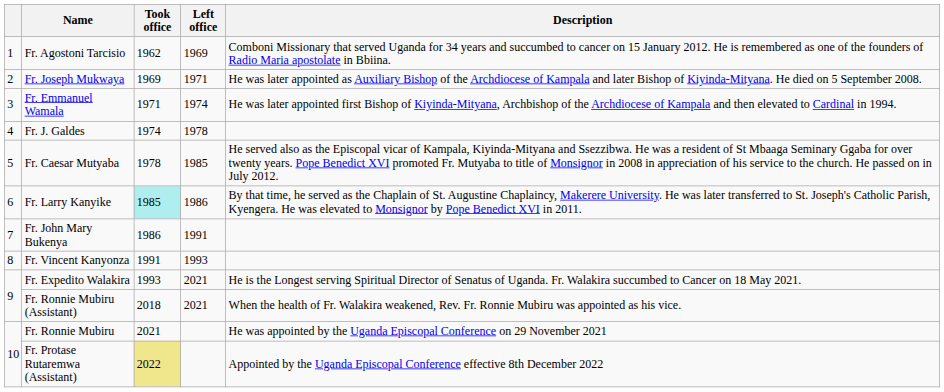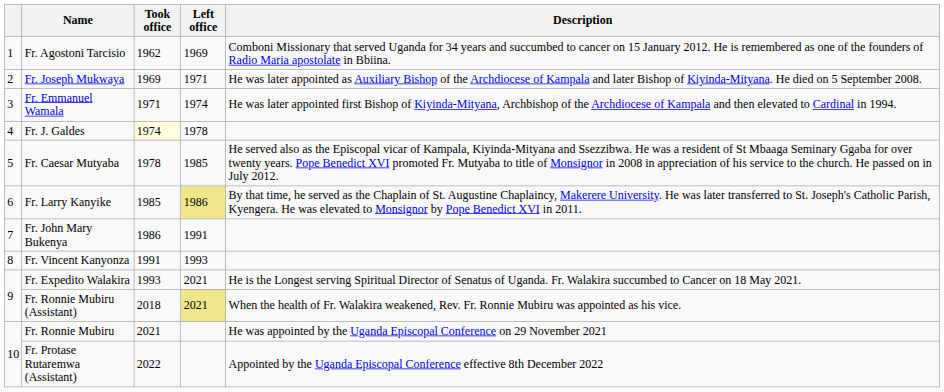(149, 130) no background -> (149, 130) lightyellow background
(149, 202) paleturquoise background -> (149, 202) no background
(196, 202) no background -> (196, 202) khaki background
(196, 305) no background -> (196, 305) khaki background
(149, 363) khaki background -> (149, 363) no background
